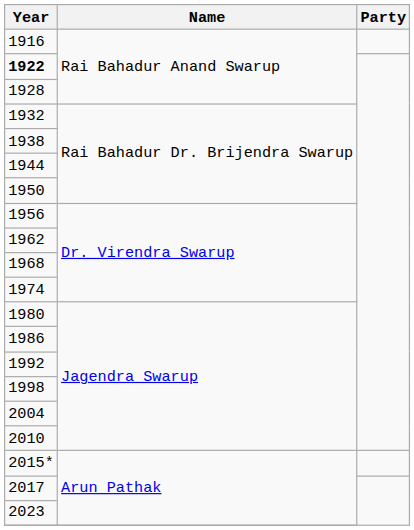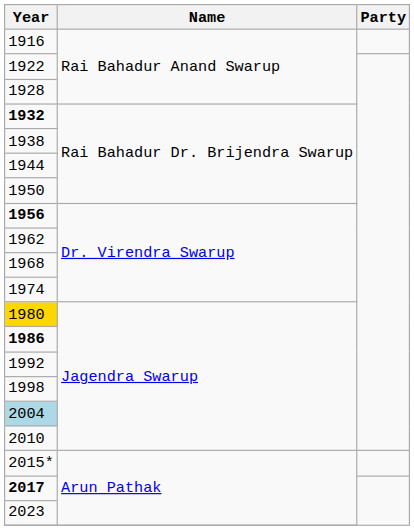(26, 67) bold -> (26, 67) normal
(26, 116) normal -> (26, 116) bold
(26, 215) normal -> (26, 215) bold
(26, 314) no background -> (26, 314) gold background
(26, 339) normal -> (26, 339) bold
(26, 414) no background -> (26, 414) lightblue background
(26, 488) normal -> (26, 488) bold
